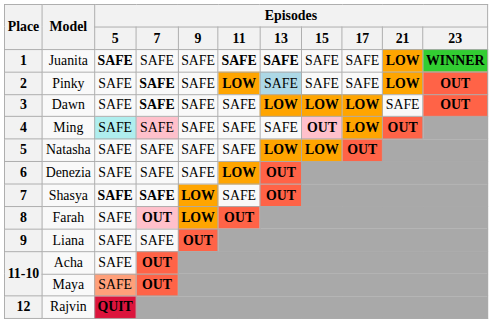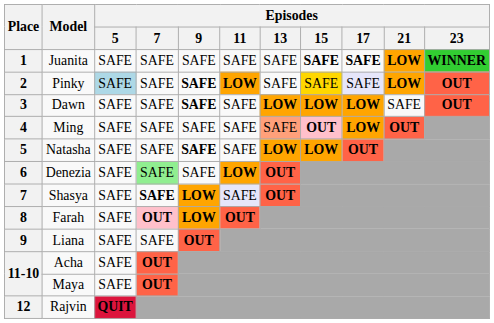(115, 60) bold -> (115, 60) normal
(239, 60) bold -> (240, 60) normal
(281, 60) bold -> (280, 60) normal
(322, 60) normal -> (321, 60) bold
(362, 60) normal -> (363, 60) bold
(115, 82) no background -> (115, 82) lightblue background
(157, 82) bold -> (157, 82) normal
(198, 82) normal -> (199, 82) bold
(281, 82) lightblue background -> (280, 82) no background
(322, 82) no background -> (321, 82) gold background
(362, 82) no background -> (363, 82) lavender background
(157, 105) bold -> (157, 105) normal
(198, 105) normal -> (199, 105) bold
(115, 127) paleturquoise background -> (115, 127) no background
(157, 127) pink background -> (157, 127) no background
(281, 127) no background -> (280, 127) lightsalmon background
(198, 150) normal -> (199, 150) bold
(157, 172) no background -> (157, 172) lightgreen background
(115, 194) bold -> (115, 194) normal
(239, 194) no background -> (240, 194) lavender background
(115, 284) lightsalmon background -> (115, 284) no background
